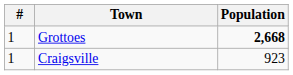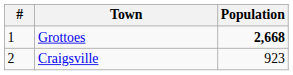(11, 59) 1 -> (11, 59) 2
